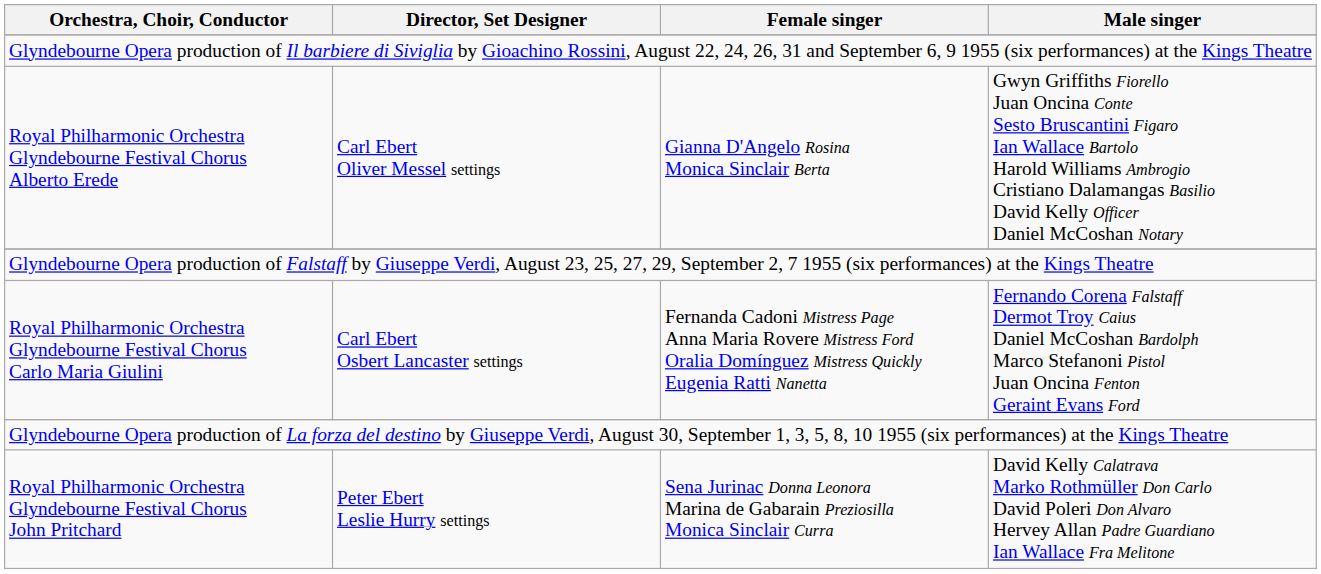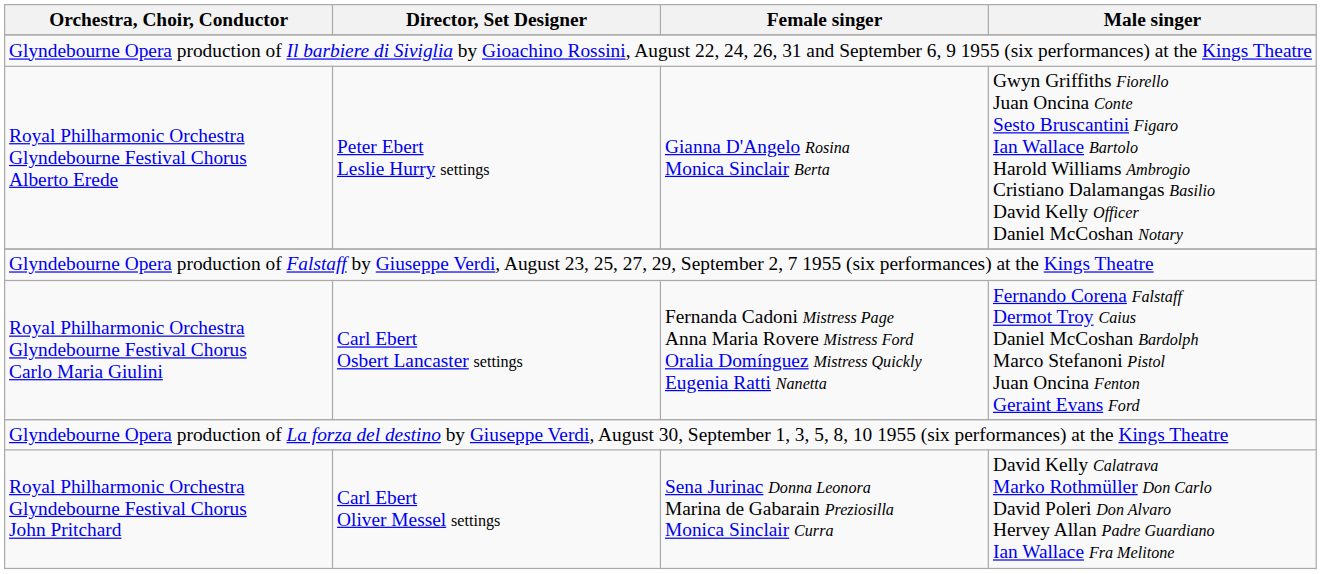(419, 157) Carl Ebert Oliver Messel settings -> (413, 157) Peter Ebert Leslie Hurry settings
(413, 508) Peter Ebert Leslie Hurry settings -> (419, 508) Carl Ebert Oliver Messel settings
